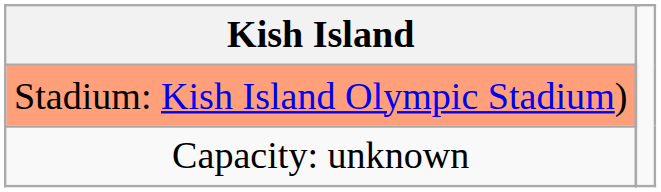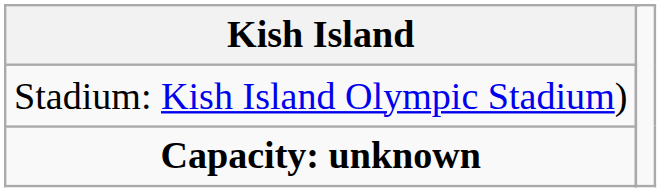(321, 95) lightsalmon background -> (321, 95) no background
(321, 155) normal -> (321, 155) bold
